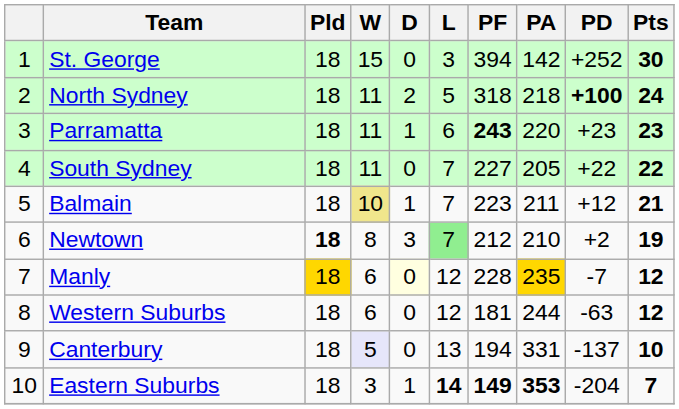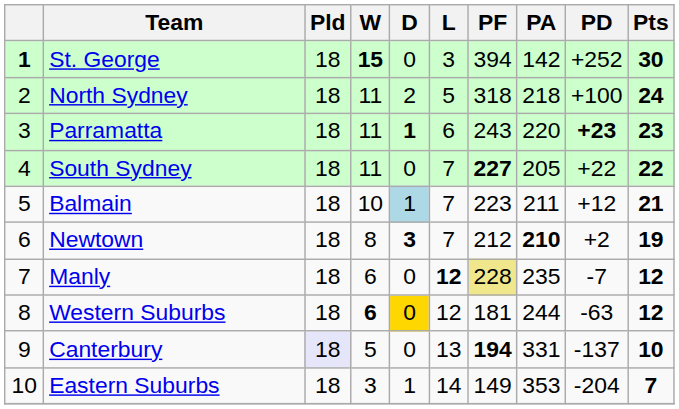(24, 58) normal -> (24, 58) bold
(370, 58) normal -> (370, 58) bold
(597, 95) bold -> (597, 95) normal
(410, 131) normal -> (410, 131) bold
(493, 131) bold -> (493, 131) normal
(597, 131) normal -> (597, 131) bold
(493, 167) normal -> (493, 167) bold
(370, 204) khaki background -> (370, 204) no background
(410, 204) no background -> (410, 204) lightblue background
(328, 240) bold -> (328, 240) normal
(410, 240) normal -> (410, 240) bold
(449, 240) lightgreen background -> (449, 240) no background
(541, 240) normal -> (541, 240) bold
(328, 276) gold background -> (328, 276) no background
(410, 276) lightyellow background -> (410, 276) no background
(449, 276) normal -> (449, 276) bold
(493, 276) no background -> (493, 276) khaki background
(541, 276) gold background -> (541, 276) no background
(370, 312) normal -> (370, 312) bold
(410, 312) no background -> (410, 312) gold background
(328, 349) no background -> (328, 349) lavender background
(370, 349) lavender background -> (370, 349) no background
(493, 349) normal -> (493, 349) bold
(449, 385) bold -> (449, 385) normal
(493, 385) bold -> (493, 385) normal
(541, 385) bold -> (541, 385) normal
